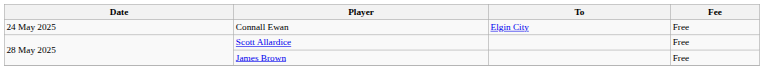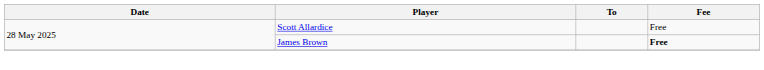- row: (262, 27)
(681, 58) normal -> (659, 42) bold
